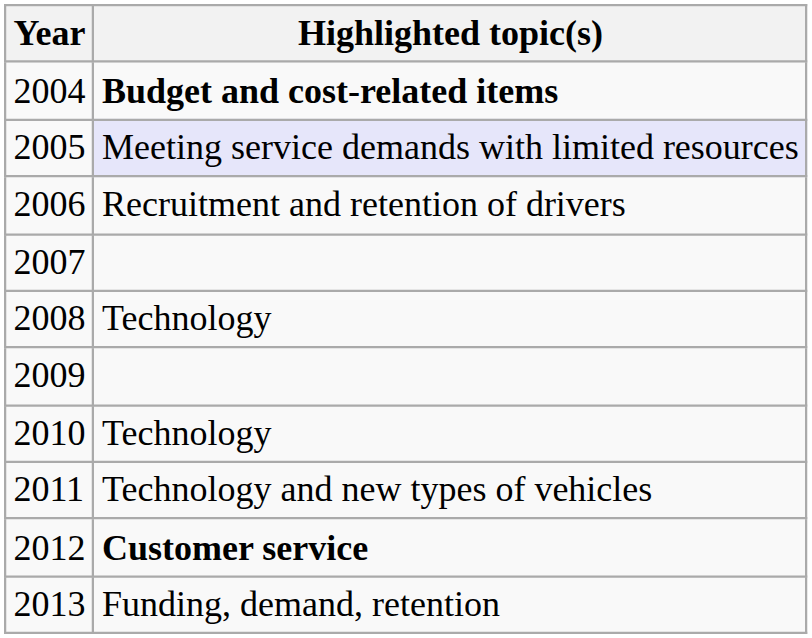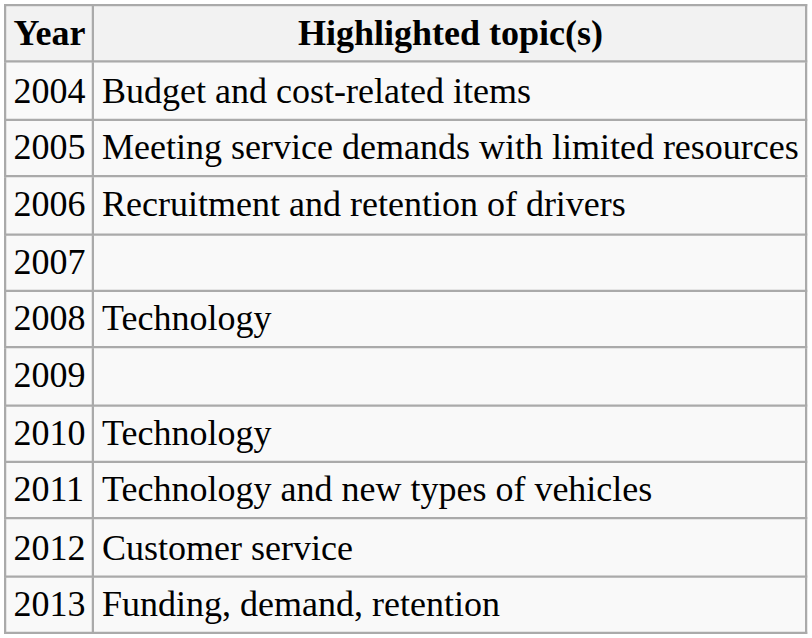(330, 90) bold -> (316, 90) normal
(450, 147) lavender background -> (450, 147) no background
(235, 546) bold -> (227, 546) normal
